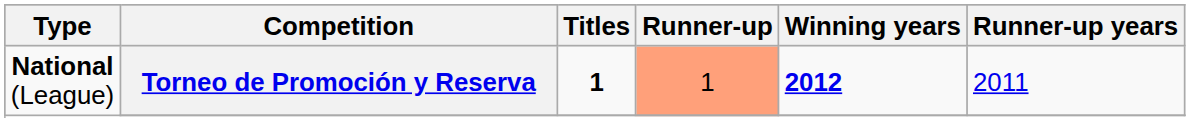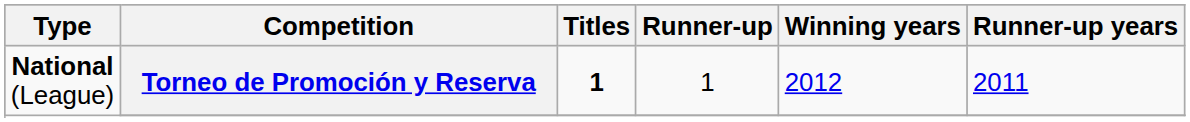(707, 81) lightsalmon background -> (707, 81) no background
(813, 81) bold -> (813, 81) normal
